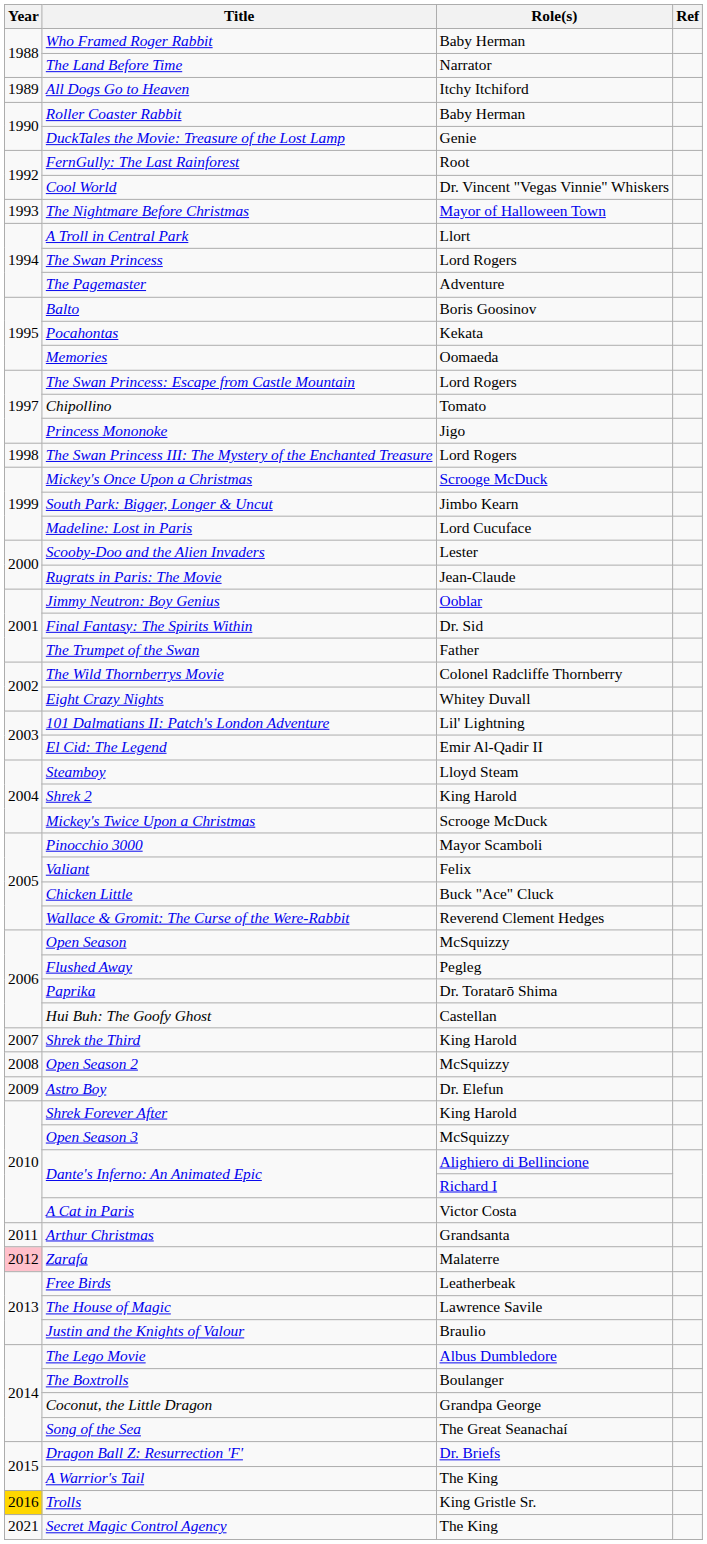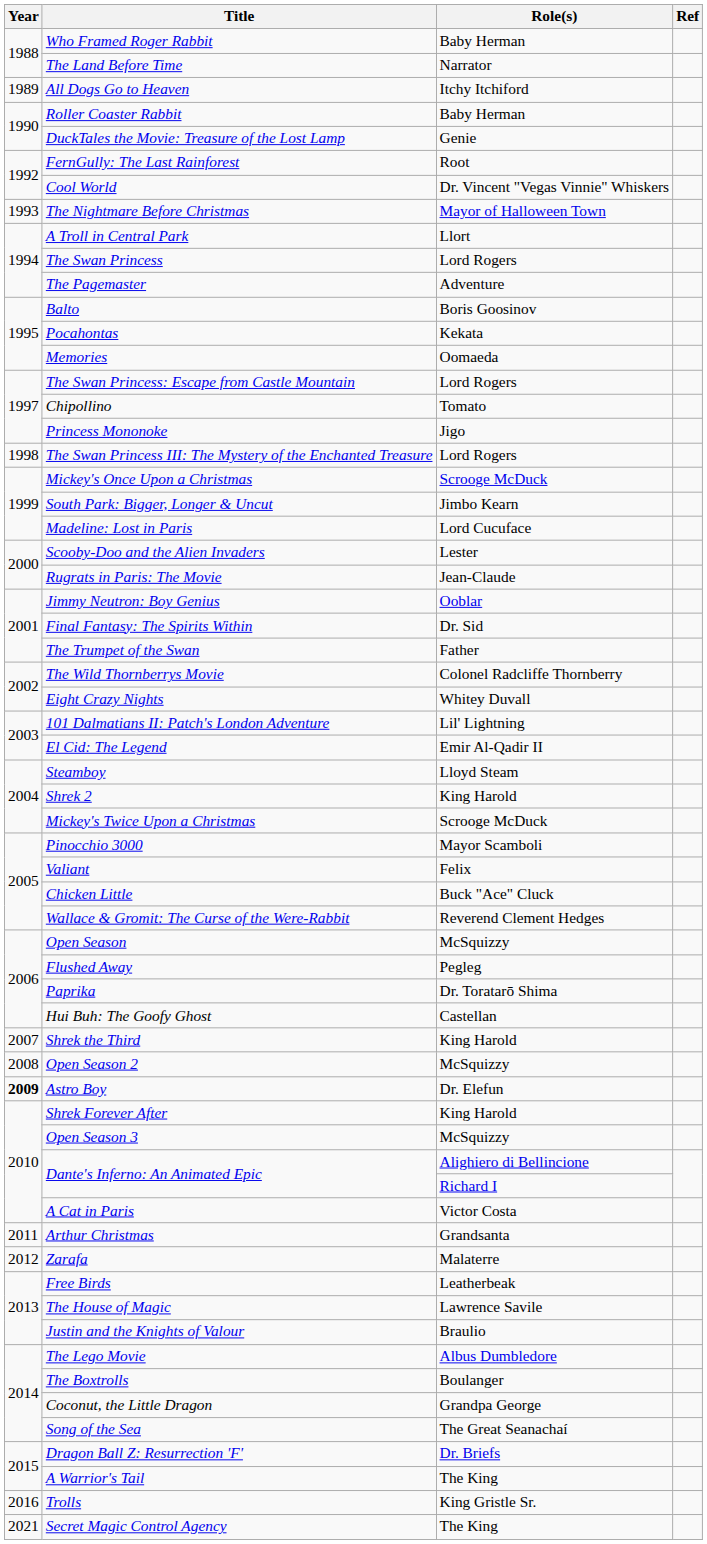(23, 1088) normal -> (23, 1088) bold
(23, 1259) pink background -> (23, 1259) no background
(23, 1502) gold background -> (23, 1502) no background
